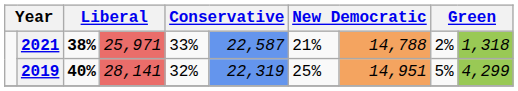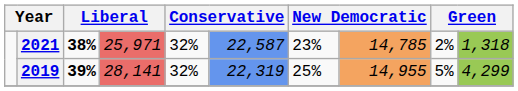(184, 45) 33% -> (184, 45) 32%
(307, 45) 21% -> (307, 45) 23%
(398, 45) 14,788 -> (398, 45) 14,785
(82, 72) 40% -> (82, 72) 39%
(398, 72) 14,951 -> (398, 72) 14,955
